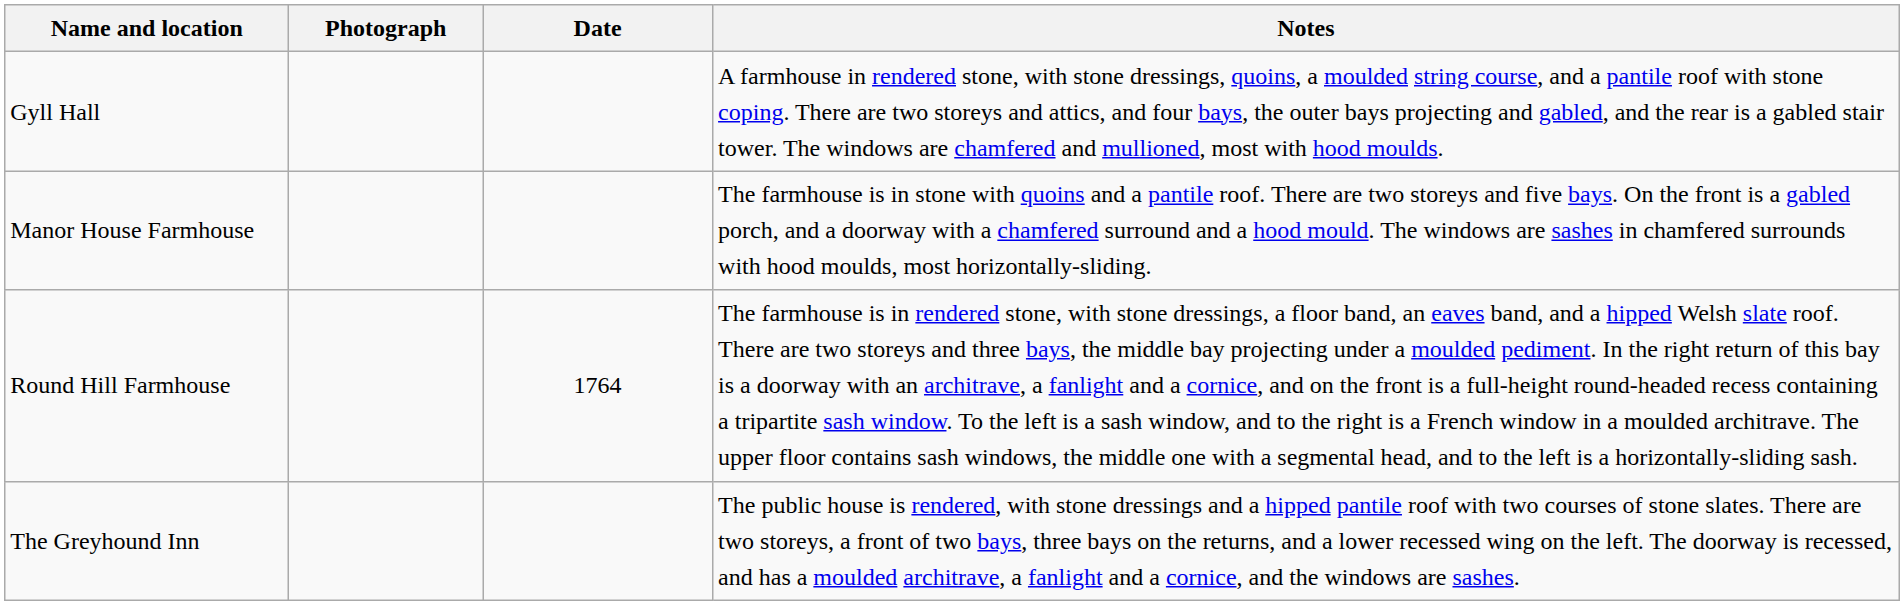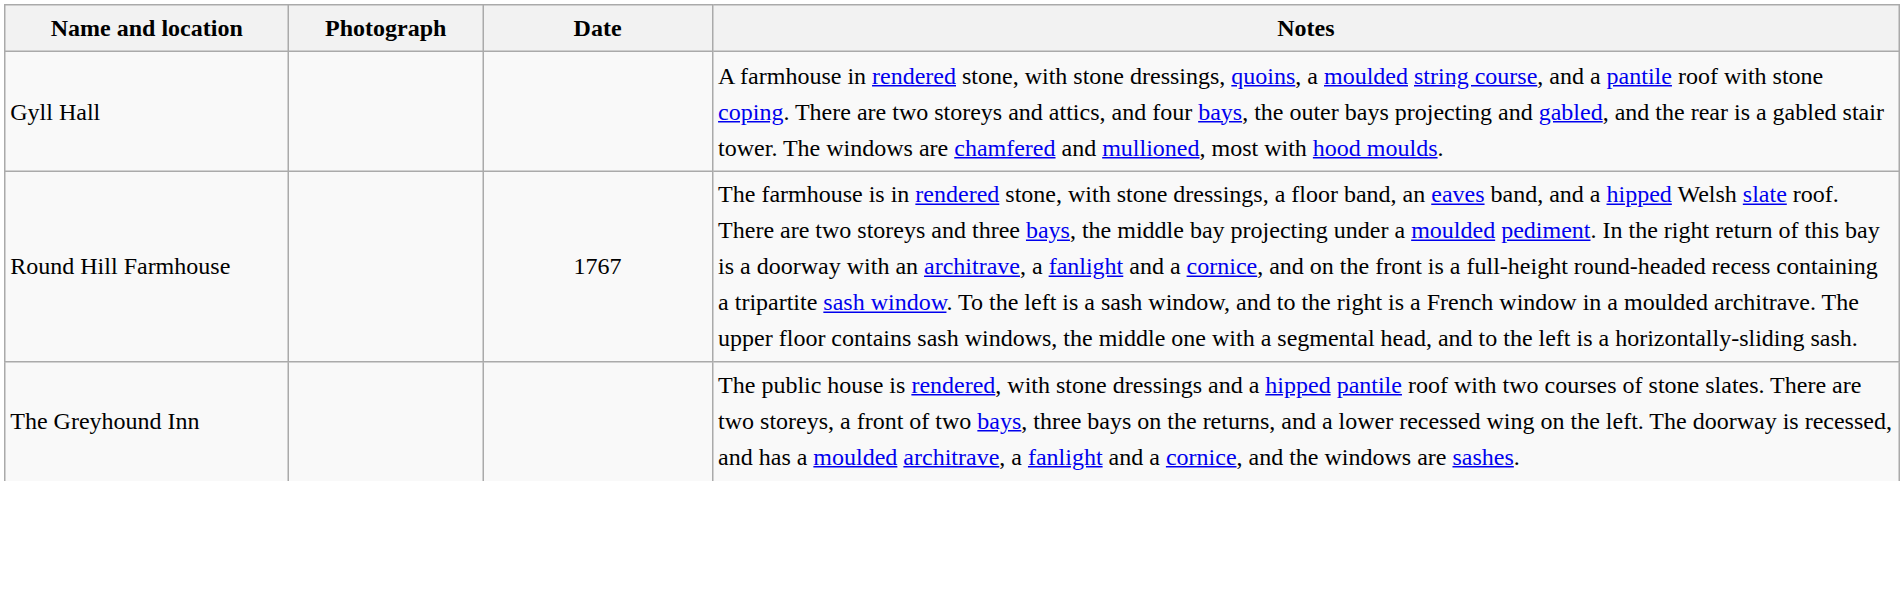- row: (132, 230)
(598, 385) 1764 -> (598, 266) 1767
